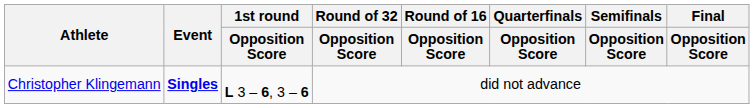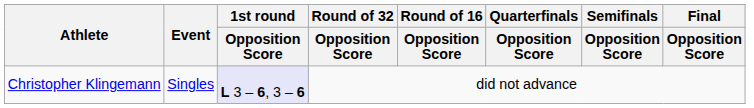(193, 85) bold -> (191, 85) normal
(267, 93) no background -> (263, 93) lavender background
